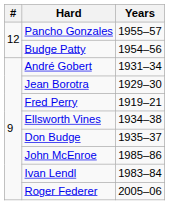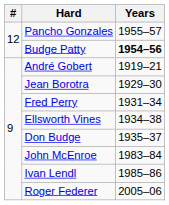(140, 49) normal -> (140, 49) bold
(140, 66) 1931–34 -> (140, 66) 1919–21
(140, 102) 1919–21 -> (140, 102) 1931–34
(140, 155) 1985–86 -> (140, 155) 1983–84
(140, 173) 1983–84 -> (140, 173) 1985–86
